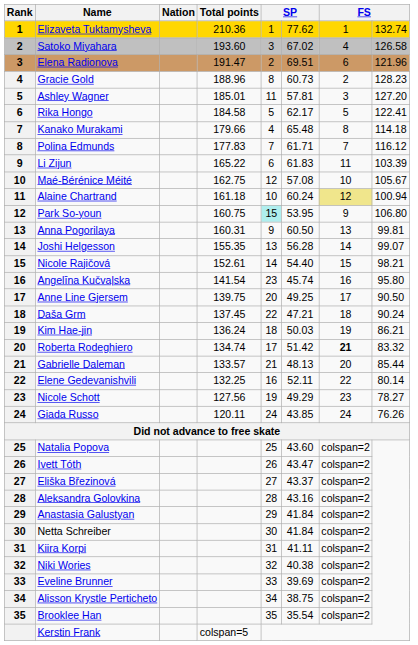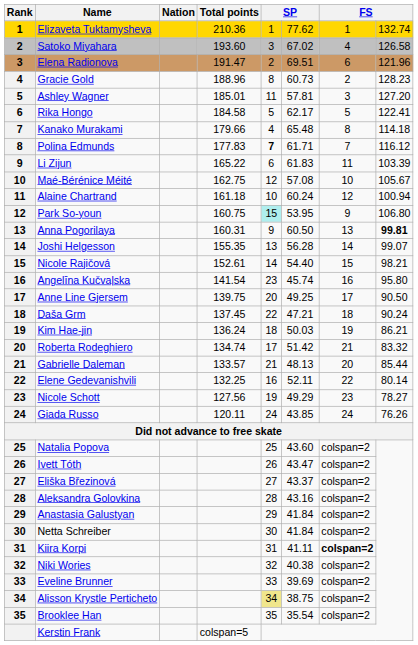(271, 146) normal -> (271, 146) bold
(346, 197) khaki background -> (347, 197) no background
(391, 230) normal -> (394, 230) bold
(346, 347) bold -> (347, 347) normal
(346, 548) normal -> (347, 548) bold
(271, 599) no background -> (271, 599) khaki background
